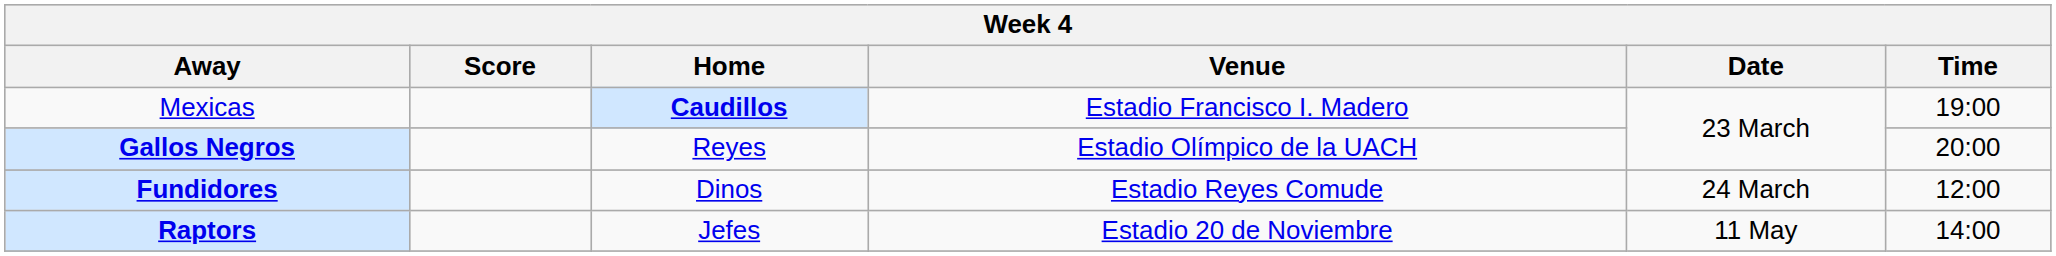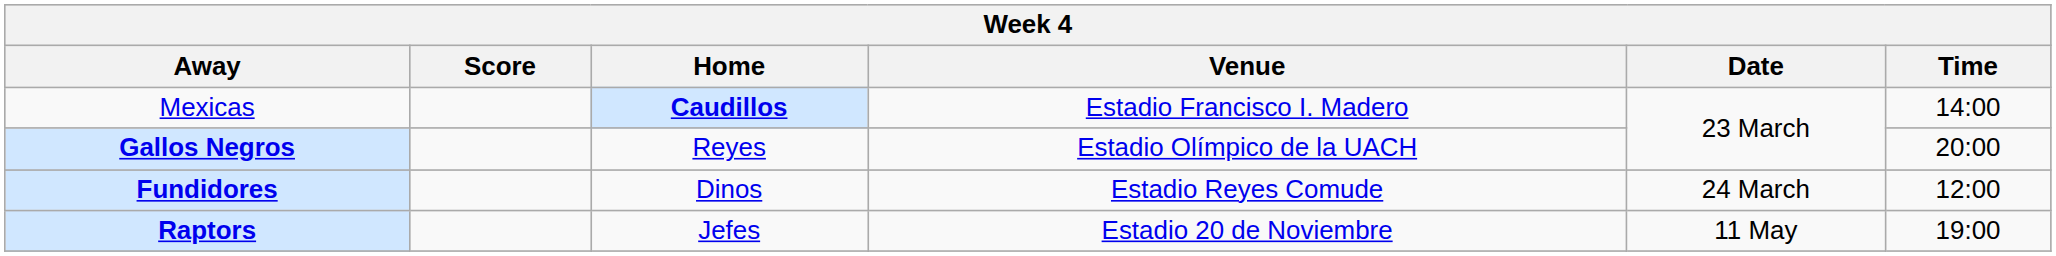(1968, 107) 19:00 -> (1968, 107) 14:00
(1968, 230) 14:00 -> (1968, 230) 19:00
